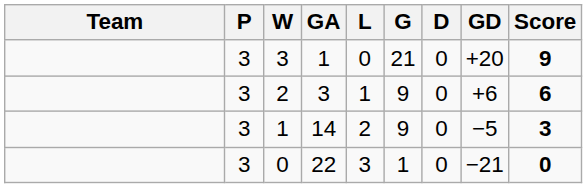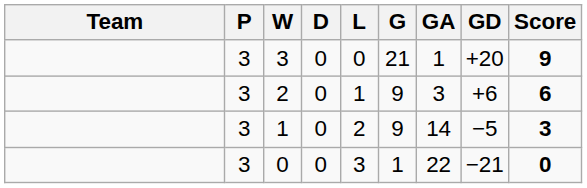columns swapped: (441, 22) <-> (324, 22)
